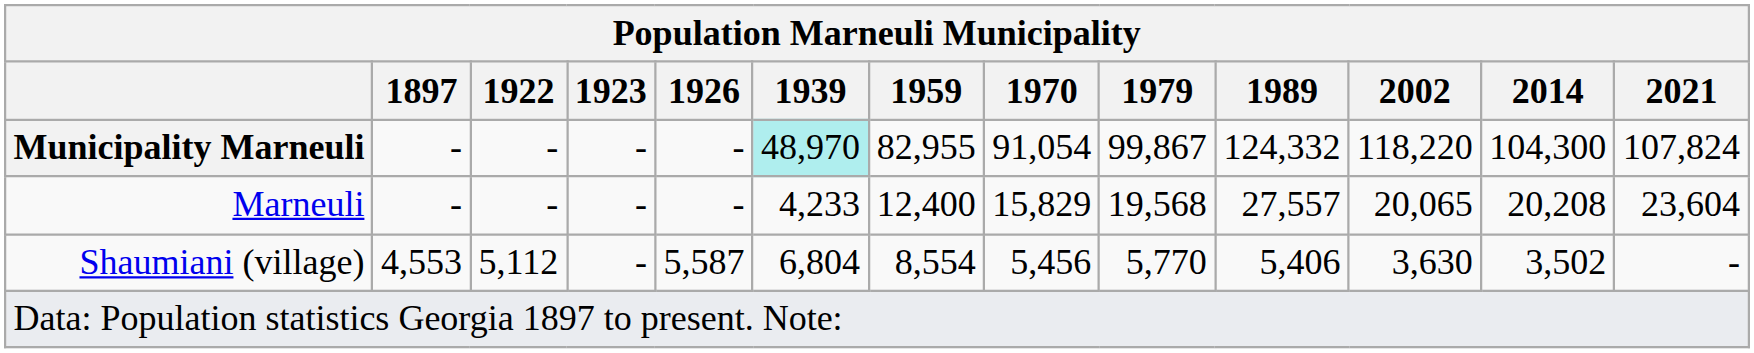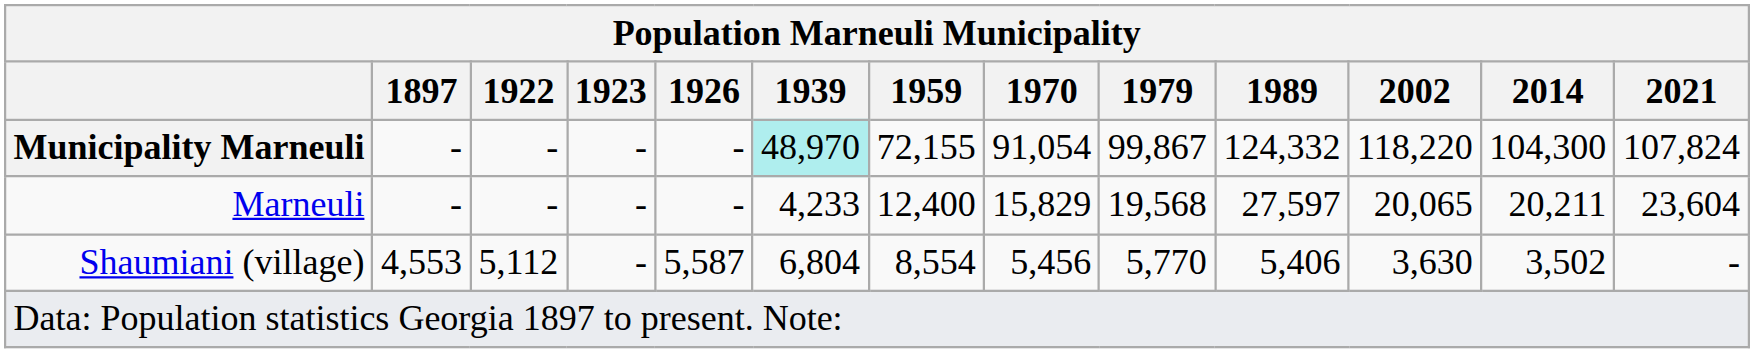(926, 147) 82,955 -> (926, 147) 72,155
(1291, 204) 27,557 -> (1291, 204) 27,597
(1557, 204) 20,208 -> (1557, 204) 20,211
